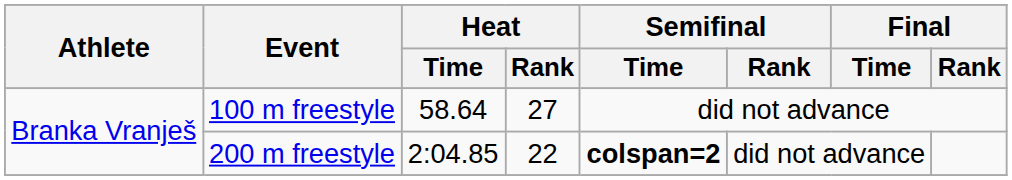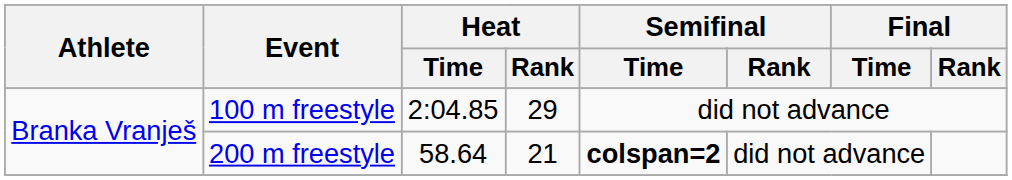(453, 110) 58.64 -> (453, 110) 2:04.85
(543, 110) 27 -> (543, 110) 29
(453, 153) 2:04.85 -> (453, 153) 58.64
(543, 153) 22 -> (543, 153) 21
